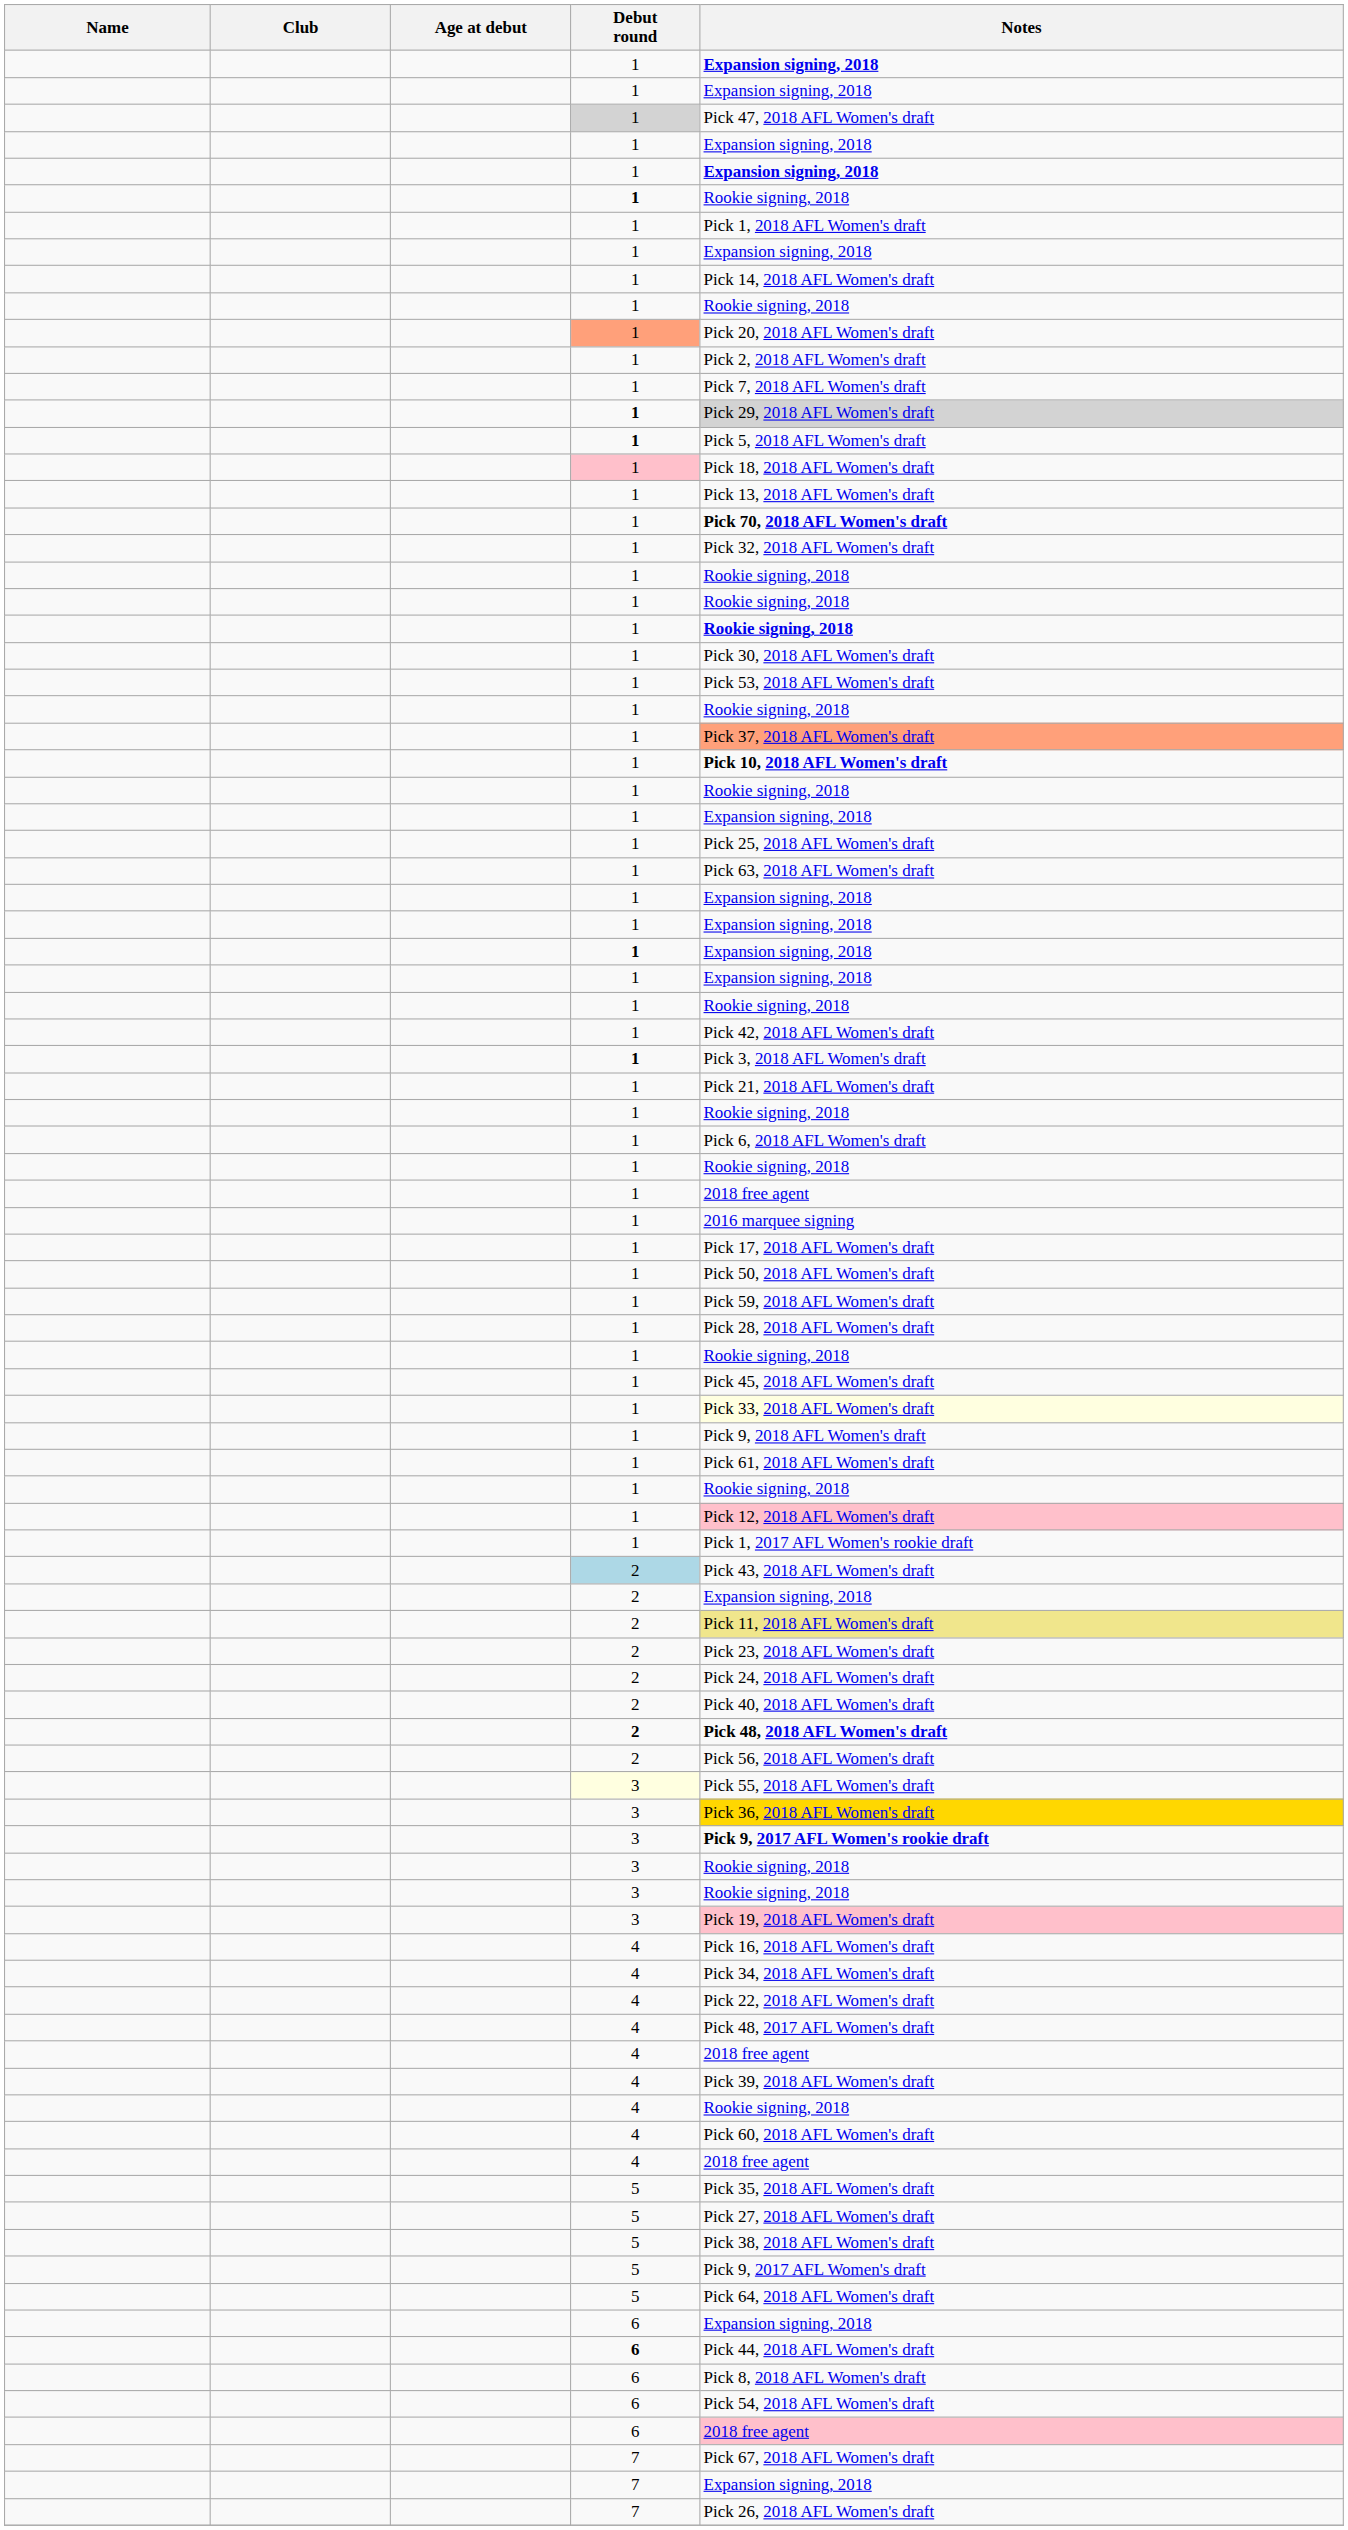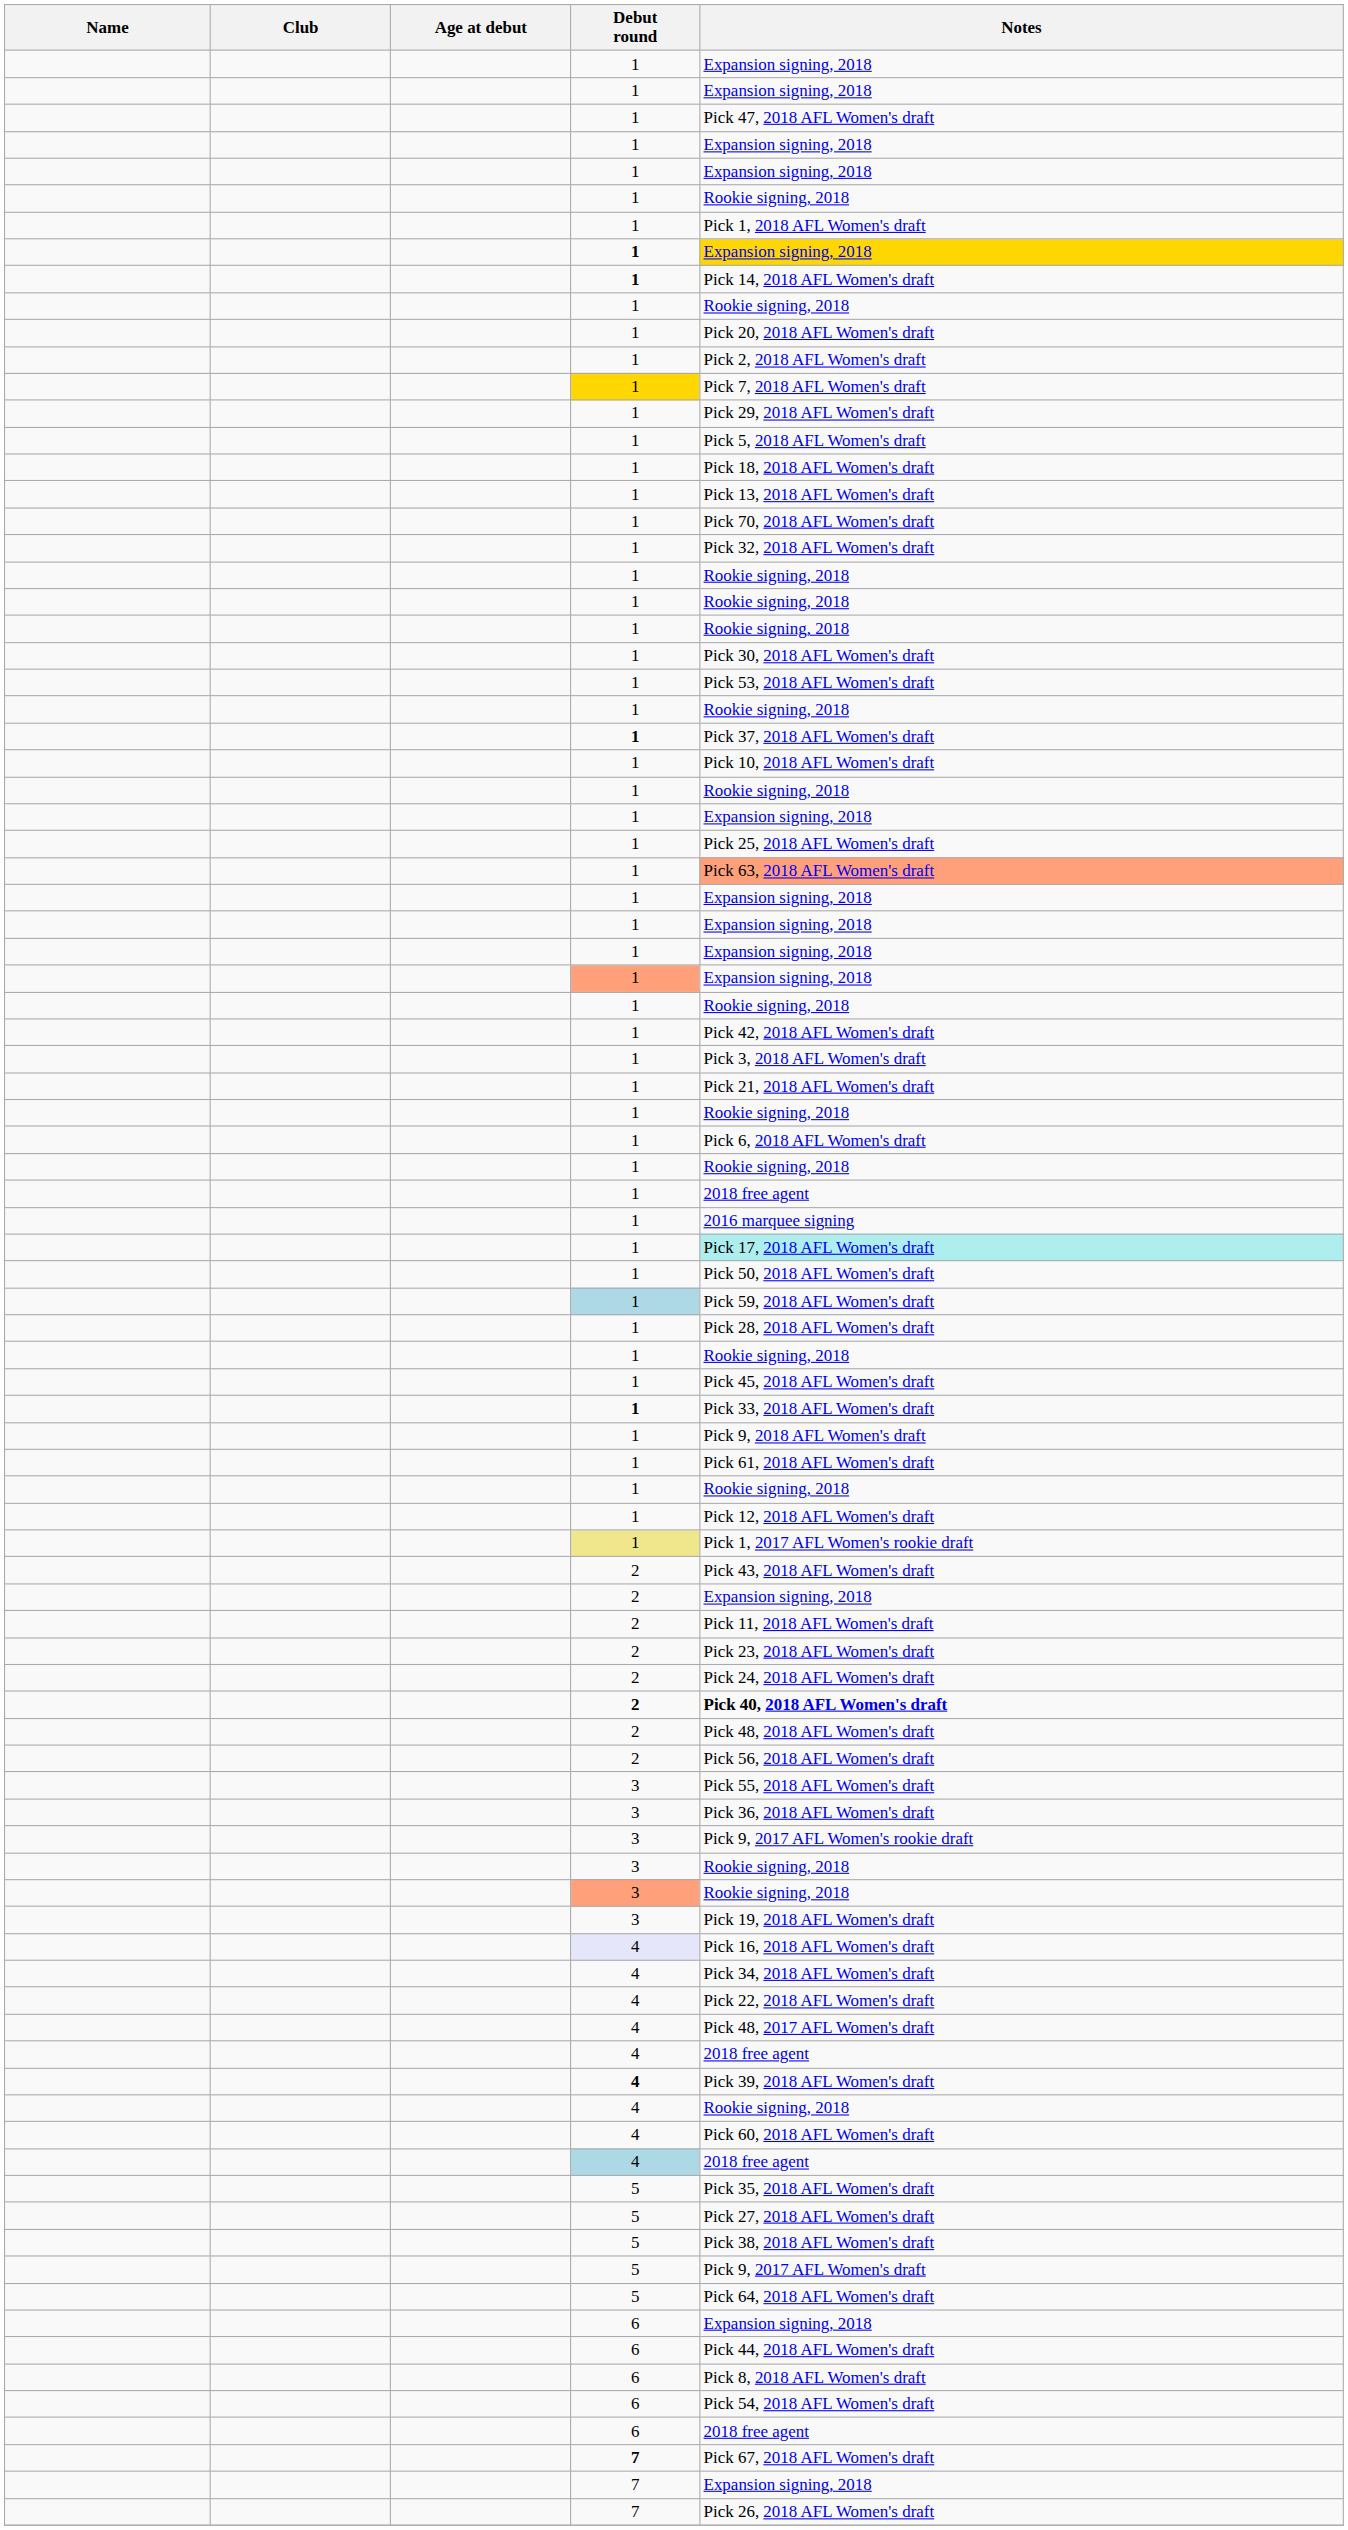(791, 63) bold -> (788, 63) normal
(635, 117) lightgrey background -> (635, 117) no background
(791, 171) bold -> (788, 171) normal
(635, 198) bold -> (635, 198) normal
(635, 252) normal -> (635, 252) bold
(788, 252) no background -> (788, 252) gold background
(635, 279) normal -> (635, 279) bold
(635, 332) lightsalmon background -> (635, 332) no background
(635, 386) no background -> (635, 386) gold background
(635, 413) bold -> (635, 413) normal
(819, 413) lightgrey background -> (819, 413) no background
(635, 440) bold -> (635, 440) normal
(635, 467) pink background -> (635, 467) no background
(825, 521) bold -> (819, 521) normal
(778, 628) bold -> (776, 628) normal
(635, 736) normal -> (635, 736) bold
(819, 736) lightsalmon background -> (819, 736) no background
(825, 763) bold -> (819, 763) normal
(819, 870) no background -> (819, 870) lightsalmon background
(635, 951) bold -> (635, 951) normal
(635, 978) no background -> (635, 978) lightsalmon background
(635, 1059) bold -> (635, 1059) normal
(819, 1247) no background -> (819, 1247) paleturquoise background
(635, 1301) no background -> (635, 1301) lightblue background
(635, 1408) normal -> (635, 1408) bold
(819, 1408) lightyellow background -> (819, 1408) no background
(819, 1516) pink background -> (819, 1516) no background
(635, 1543) no background -> (635, 1543) khaki background
(635, 1570) lightblue background -> (635, 1570) no background
(819, 1623) khaki background -> (819, 1623) no background
(635, 1704) normal -> (635, 1704) bold
(819, 1704) normal -> (825, 1704) bold
(635, 1731) bold -> (635, 1731) normal
(825, 1731) bold -> (819, 1731) normal
(635, 1785) lightyellow background -> (635, 1785) no background
(819, 1812) gold background -> (819, 1812) no background
(846, 1839) bold -> (838, 1839) normal
(635, 1892) no background -> (635, 1892) lightsalmon background
(819, 1919) pink background -> (819, 1919) no background
(635, 1946) no background -> (635, 1946) lavender background
(635, 2081) normal -> (635, 2081) bold
(635, 2161) no background -> (635, 2161) lightblue background
(635, 2350) bold -> (635, 2350) normal
(756, 2430) pink background -> (756, 2430) no background
(635, 2457) normal -> (635, 2457) bold
